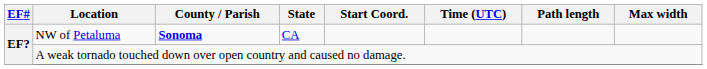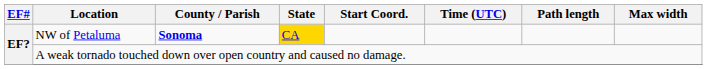(291, 34) no background -> (291, 34) gold background
